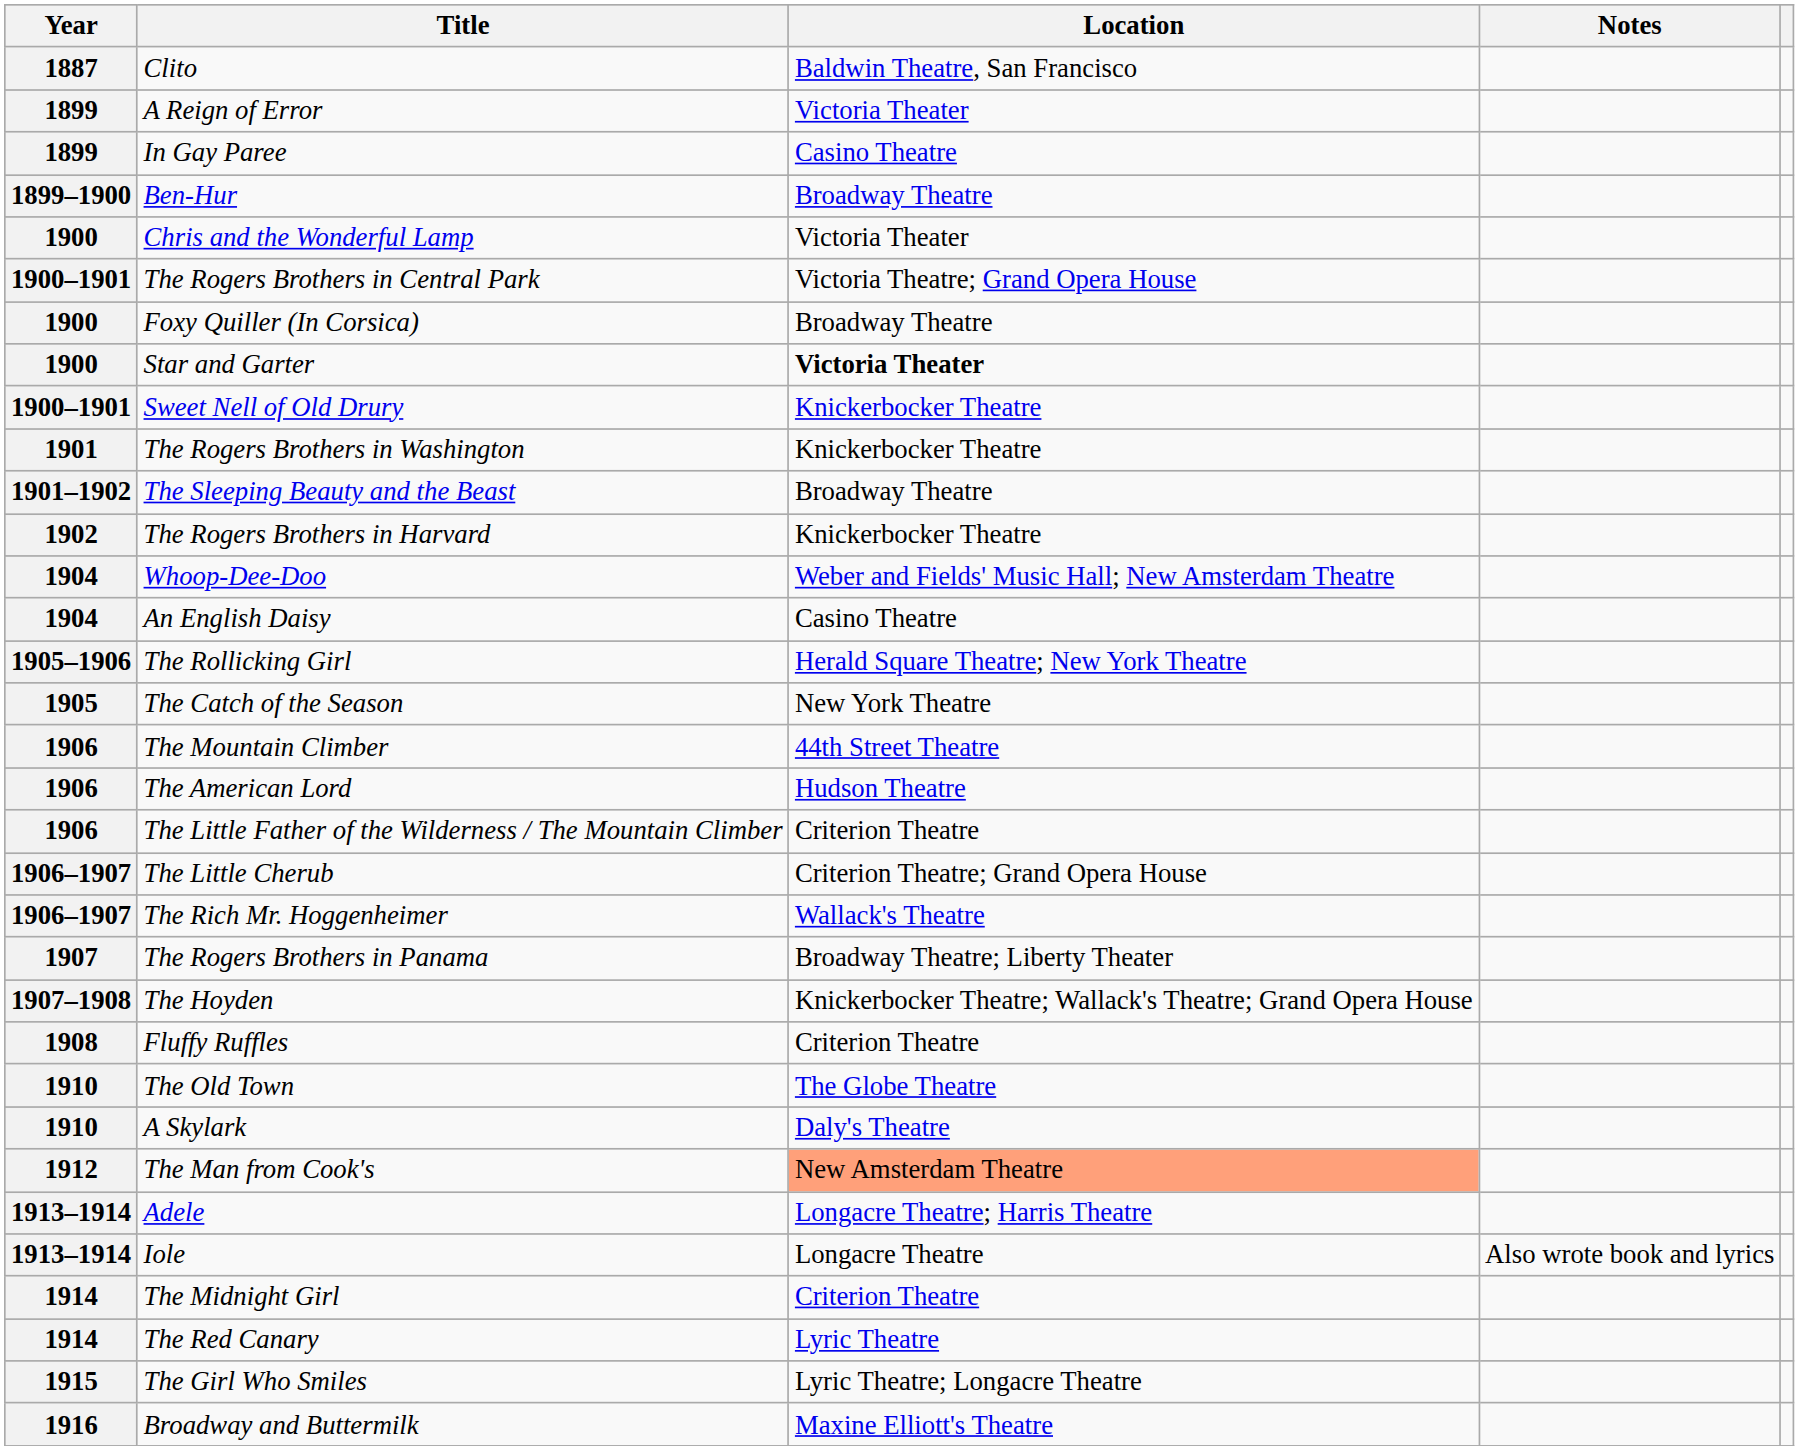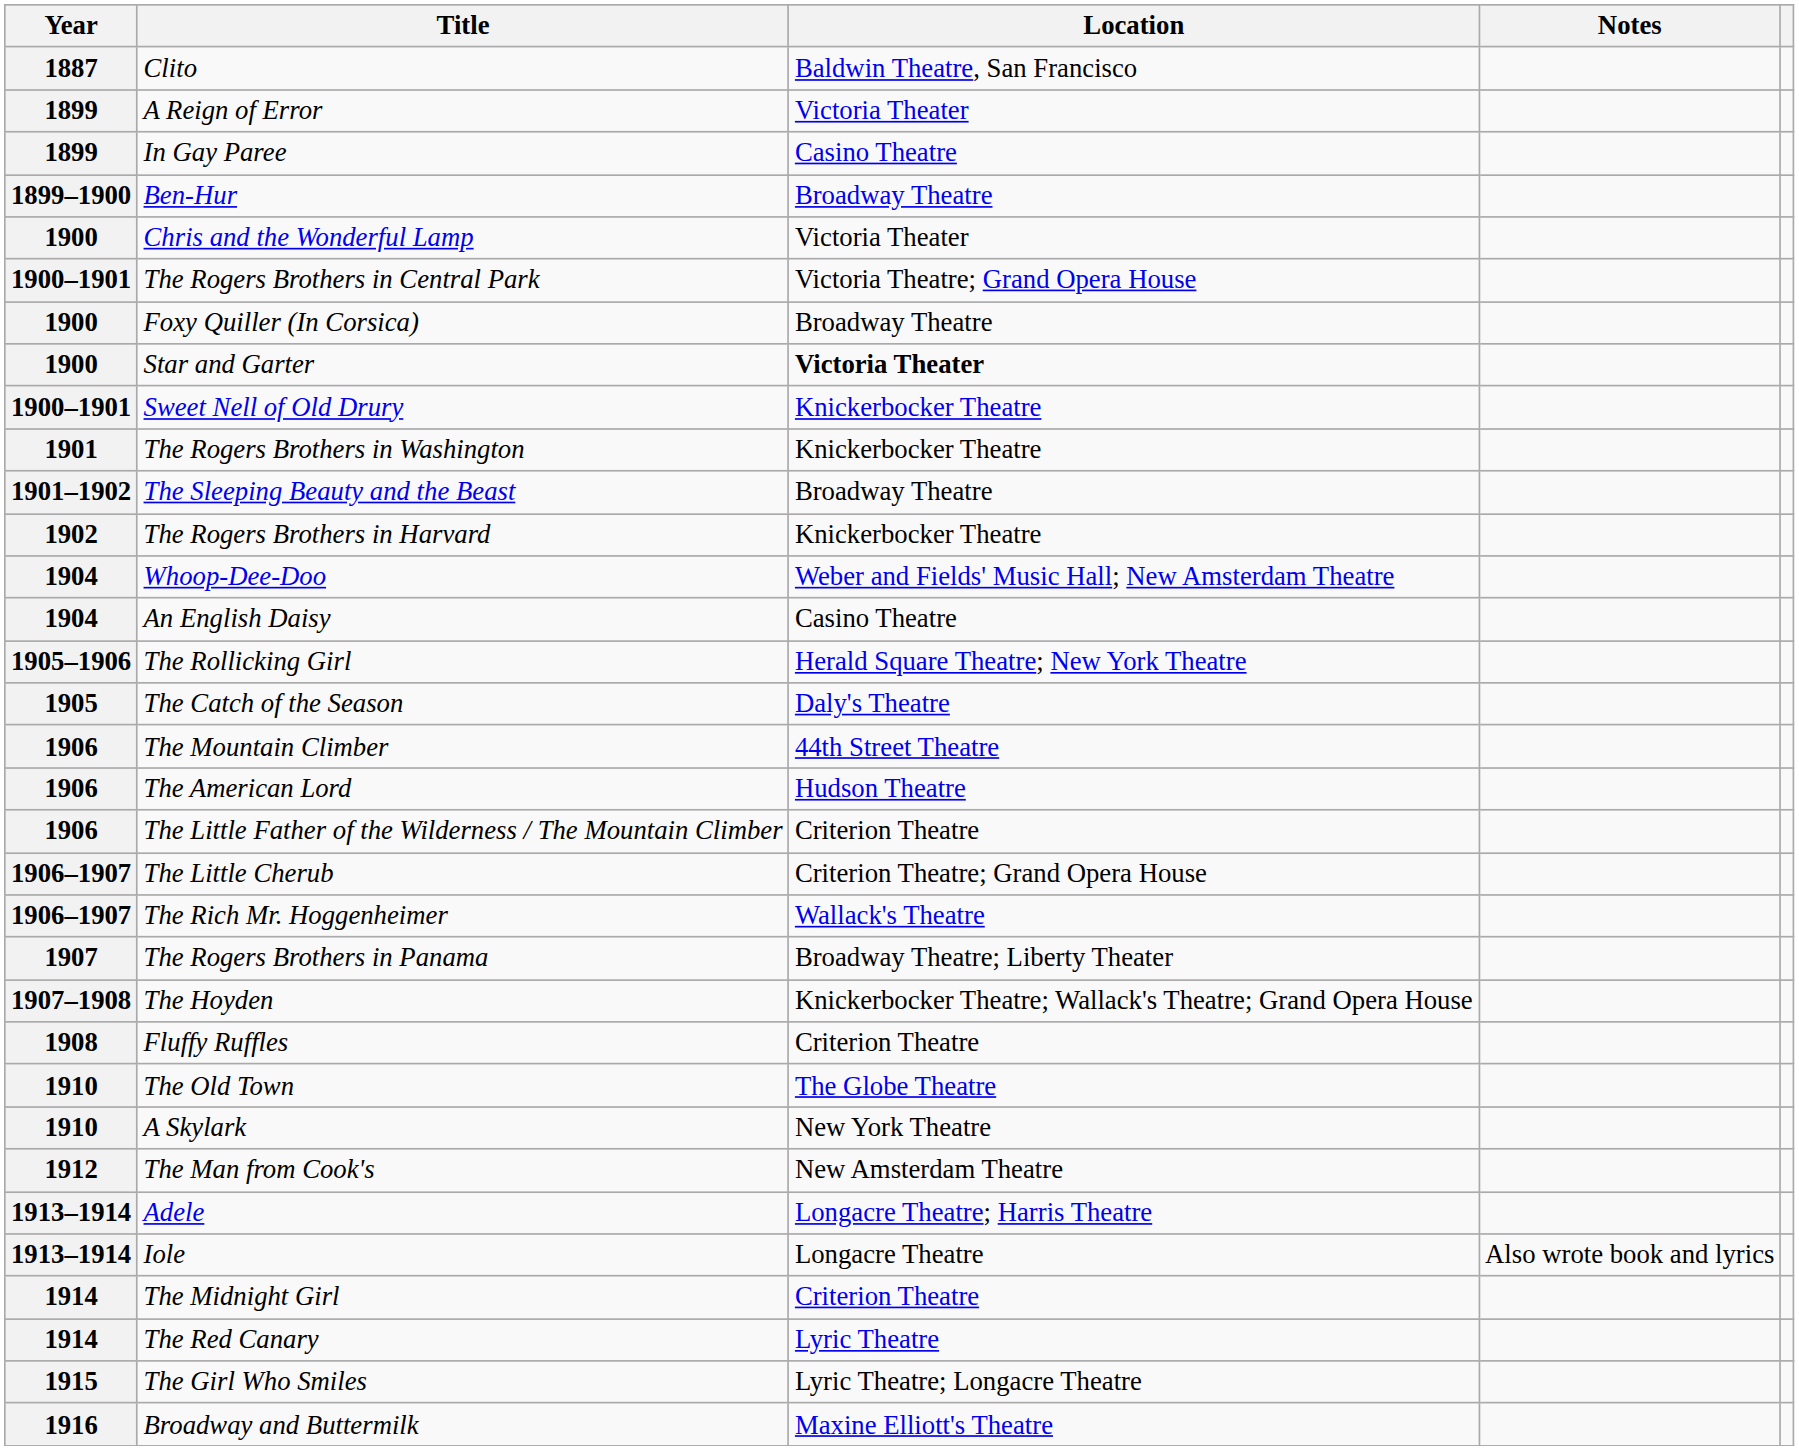(893, 703) New York Theatre -> (872, 703) Daly's Theatre
(872, 1127) Daly's Theatre -> (893, 1127) New York Theatre
(929, 1169) lightsalmon background -> (929, 1169) no background
